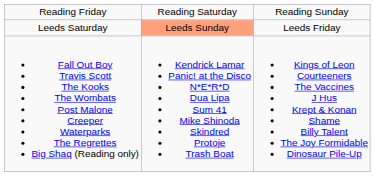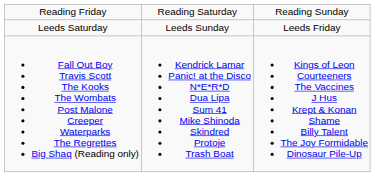(197, 28) lightsalmon background -> (197, 28) no background
